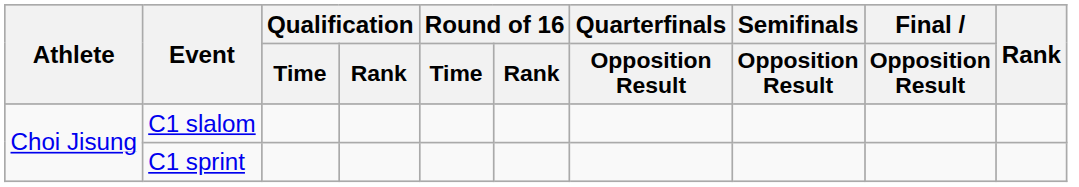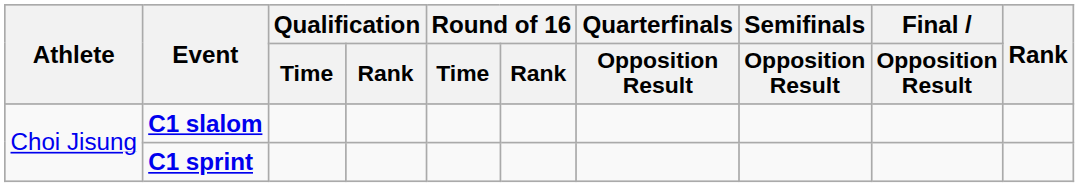(202, 124) normal -> (205, 124) bold
(197, 162) normal -> (201, 162) bold
